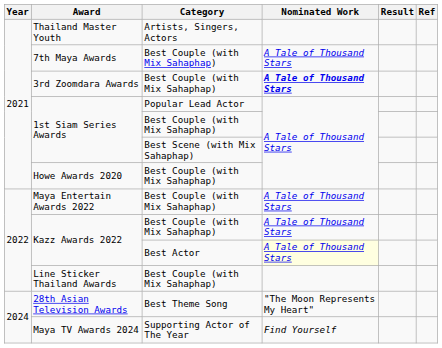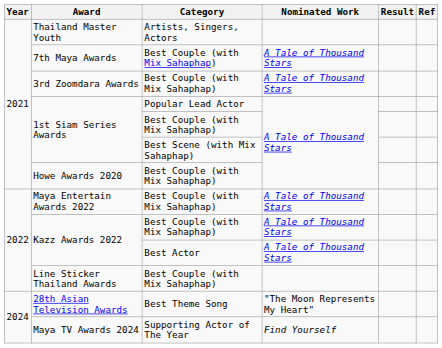(314, 84) bold -> (314, 84) normal
(314, 253) lightyellow background -> (314, 253) no background
